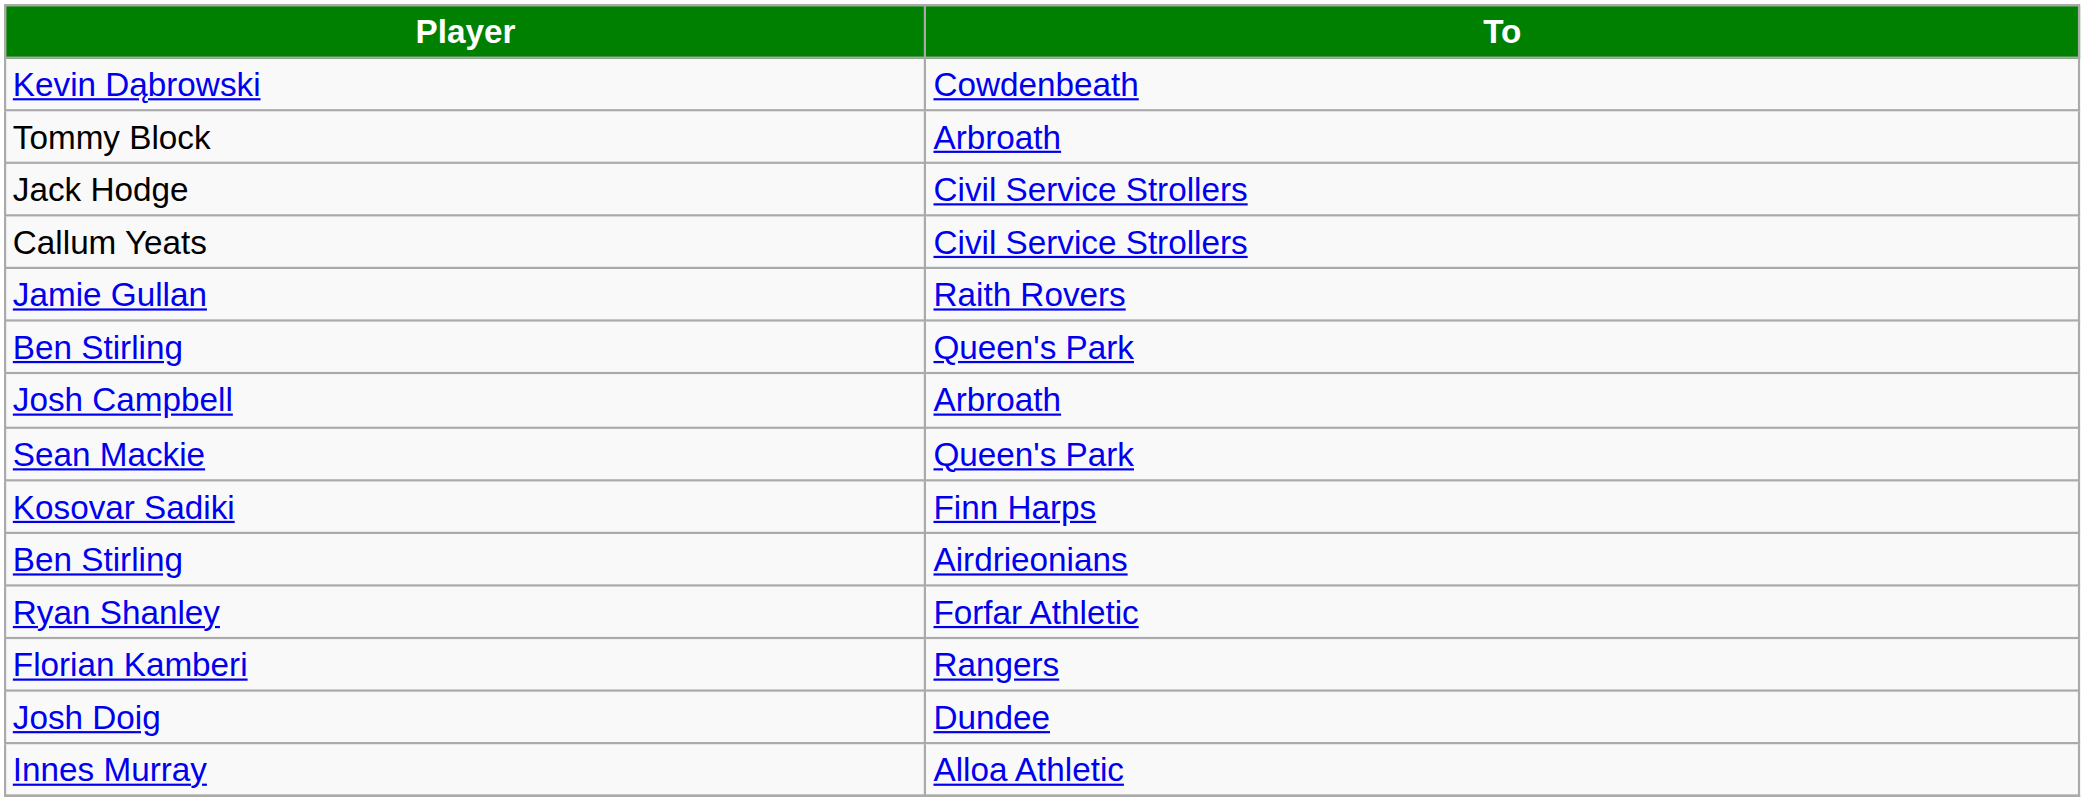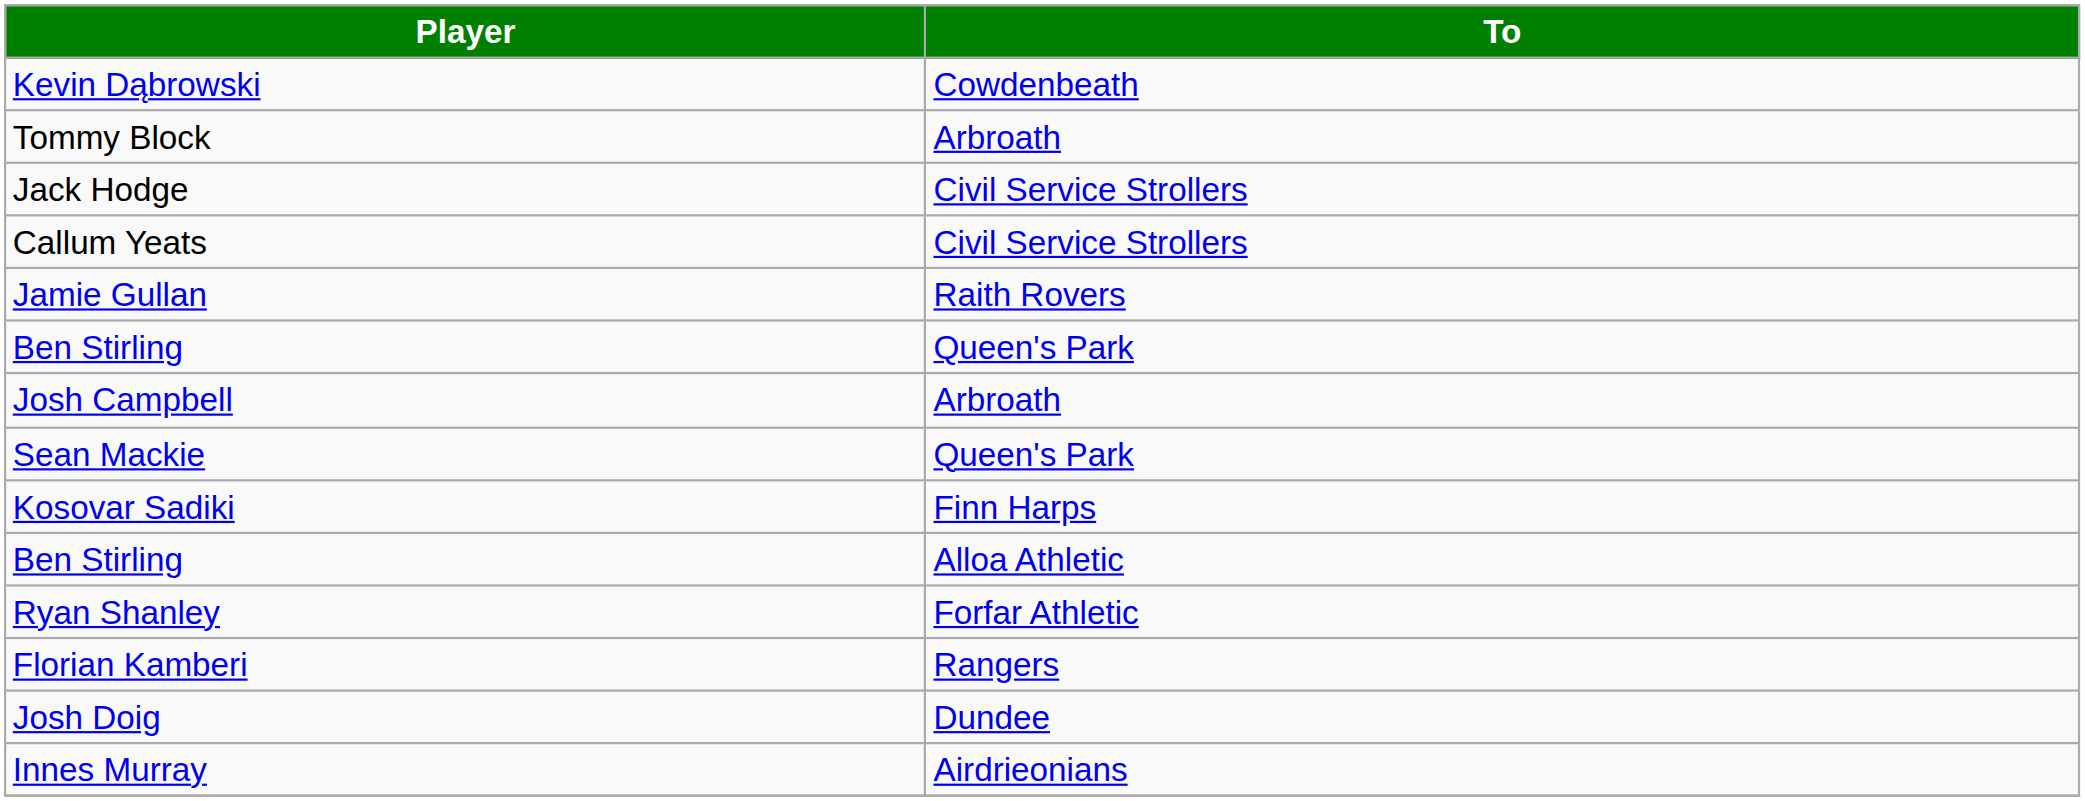(1031, 559) Airdrieonians -> (1029, 559) Alloa Athletic
(1029, 769) Alloa Athletic -> (1031, 769) Airdrieonians
